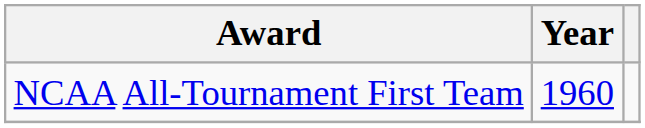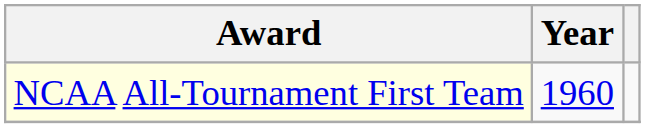(269, 91) no background -> (269, 91) lightyellow background
